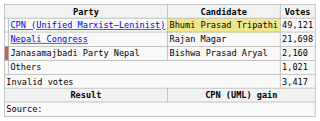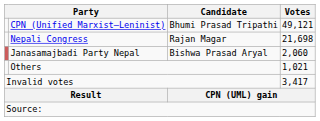(224, 25) khaki background -> (224, 25) no background
(295, 53) 2,160 -> (295, 53) 2,060
